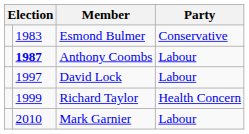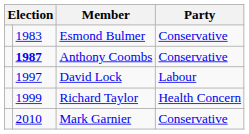(177, 56) Labour -> (193, 56) Conservative
(177, 118) Labour -> (193, 118) Conservative
